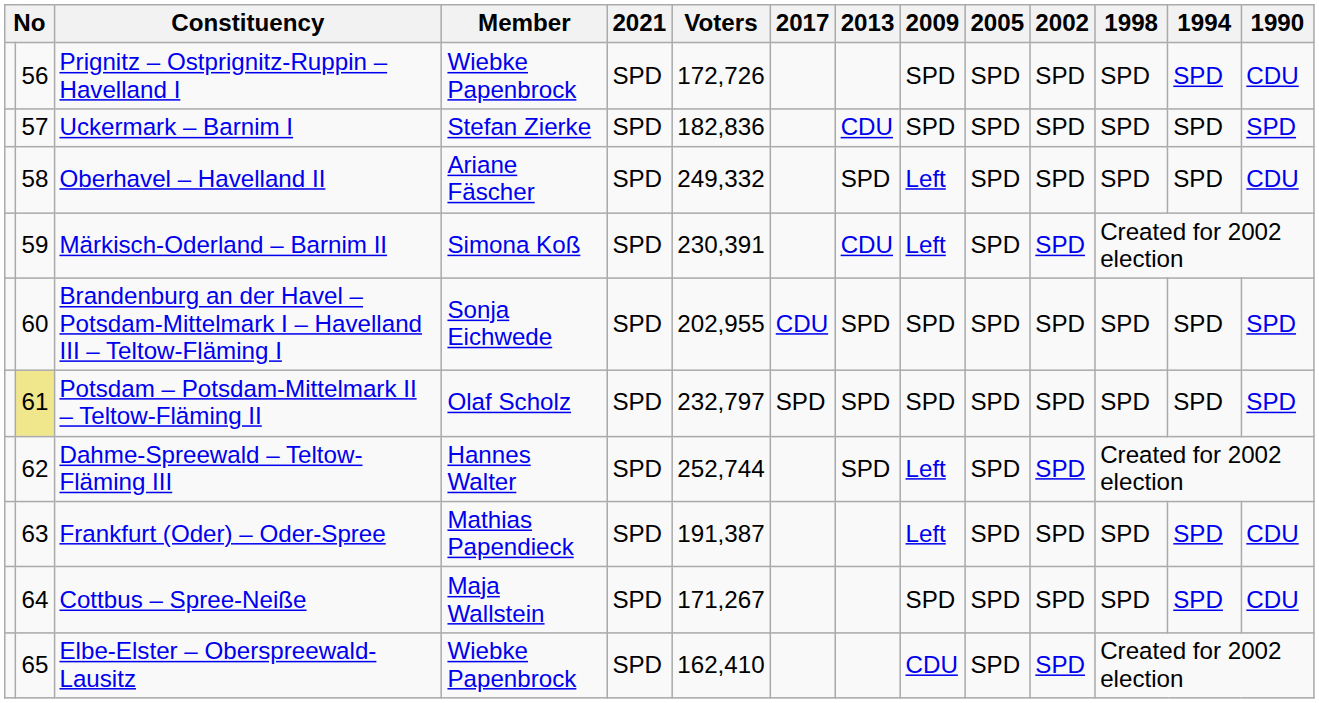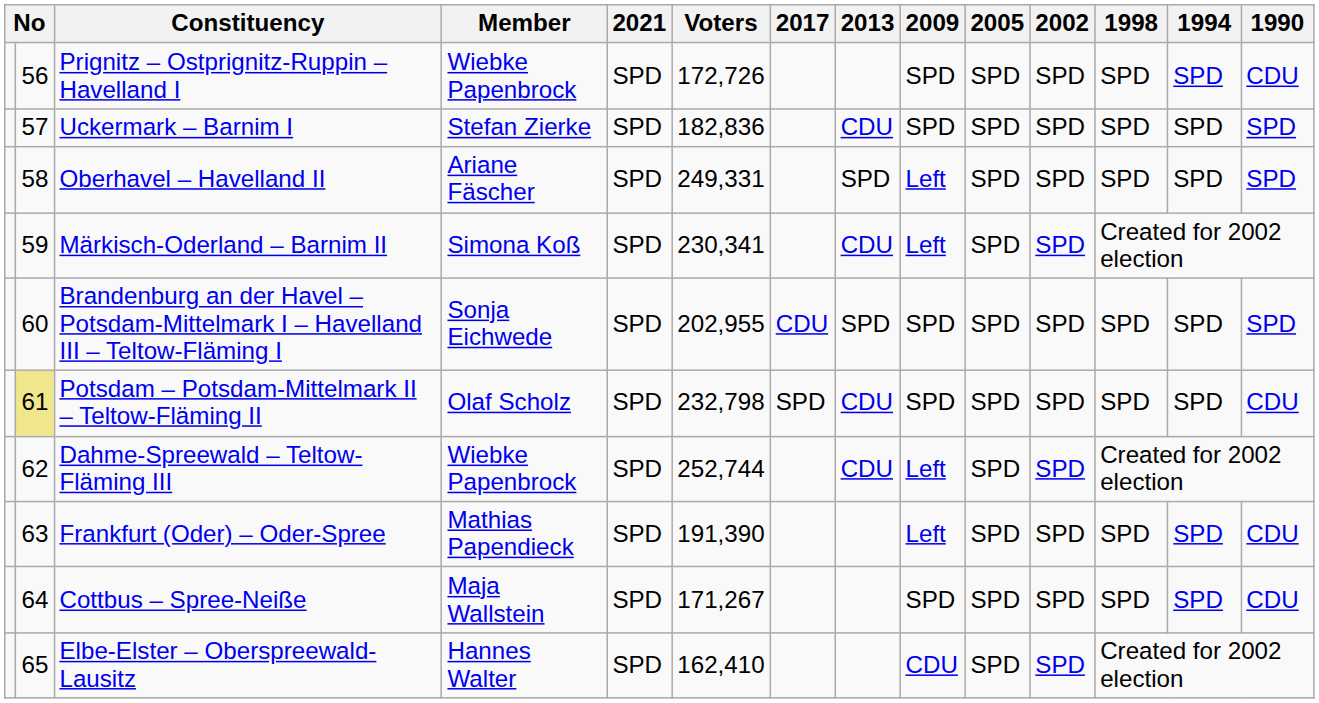(721, 179) 249,332 -> (721, 179) 249,331
(1273, 179) CDU -> (1271, 179) SPD
(721, 244) 230,391 -> (721, 244) 230,341
(721, 403) 232,797 -> (721, 403) 232,798
(865, 403) SPD -> (867, 403) CDU
(1271, 403) SPD -> (1273, 403) CDU
(489, 468) Hannes Walter -> (512, 468) Wiebke Papenbrock
(865, 468) SPD -> (867, 468) CDU
(721, 534) 191,387 -> (721, 534) 191,390
(512, 665) Wiebke Papenbrock -> (489, 665) Hannes Walter
